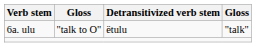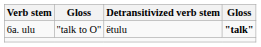(237, 29) normal -> (239, 29) bold
